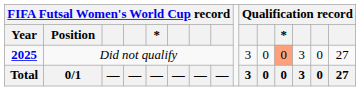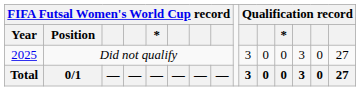(24, 55) bold -> (24, 55) normal
(284, 55) lightsalmon background -> (284, 55) no background
